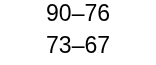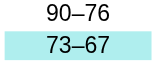(78, 45) no background -> (78, 45) paleturquoise background
